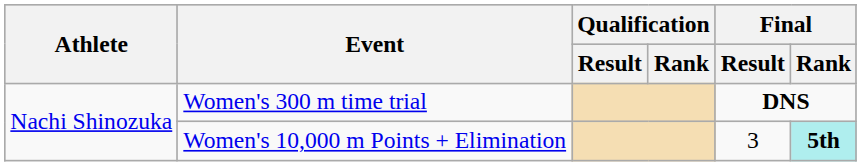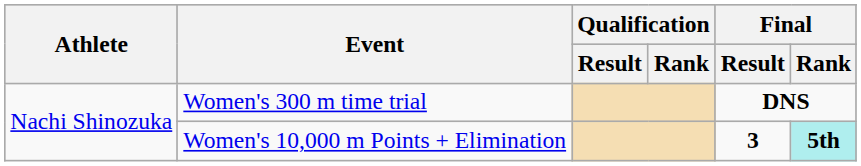(753, 141) normal -> (753, 141) bold
